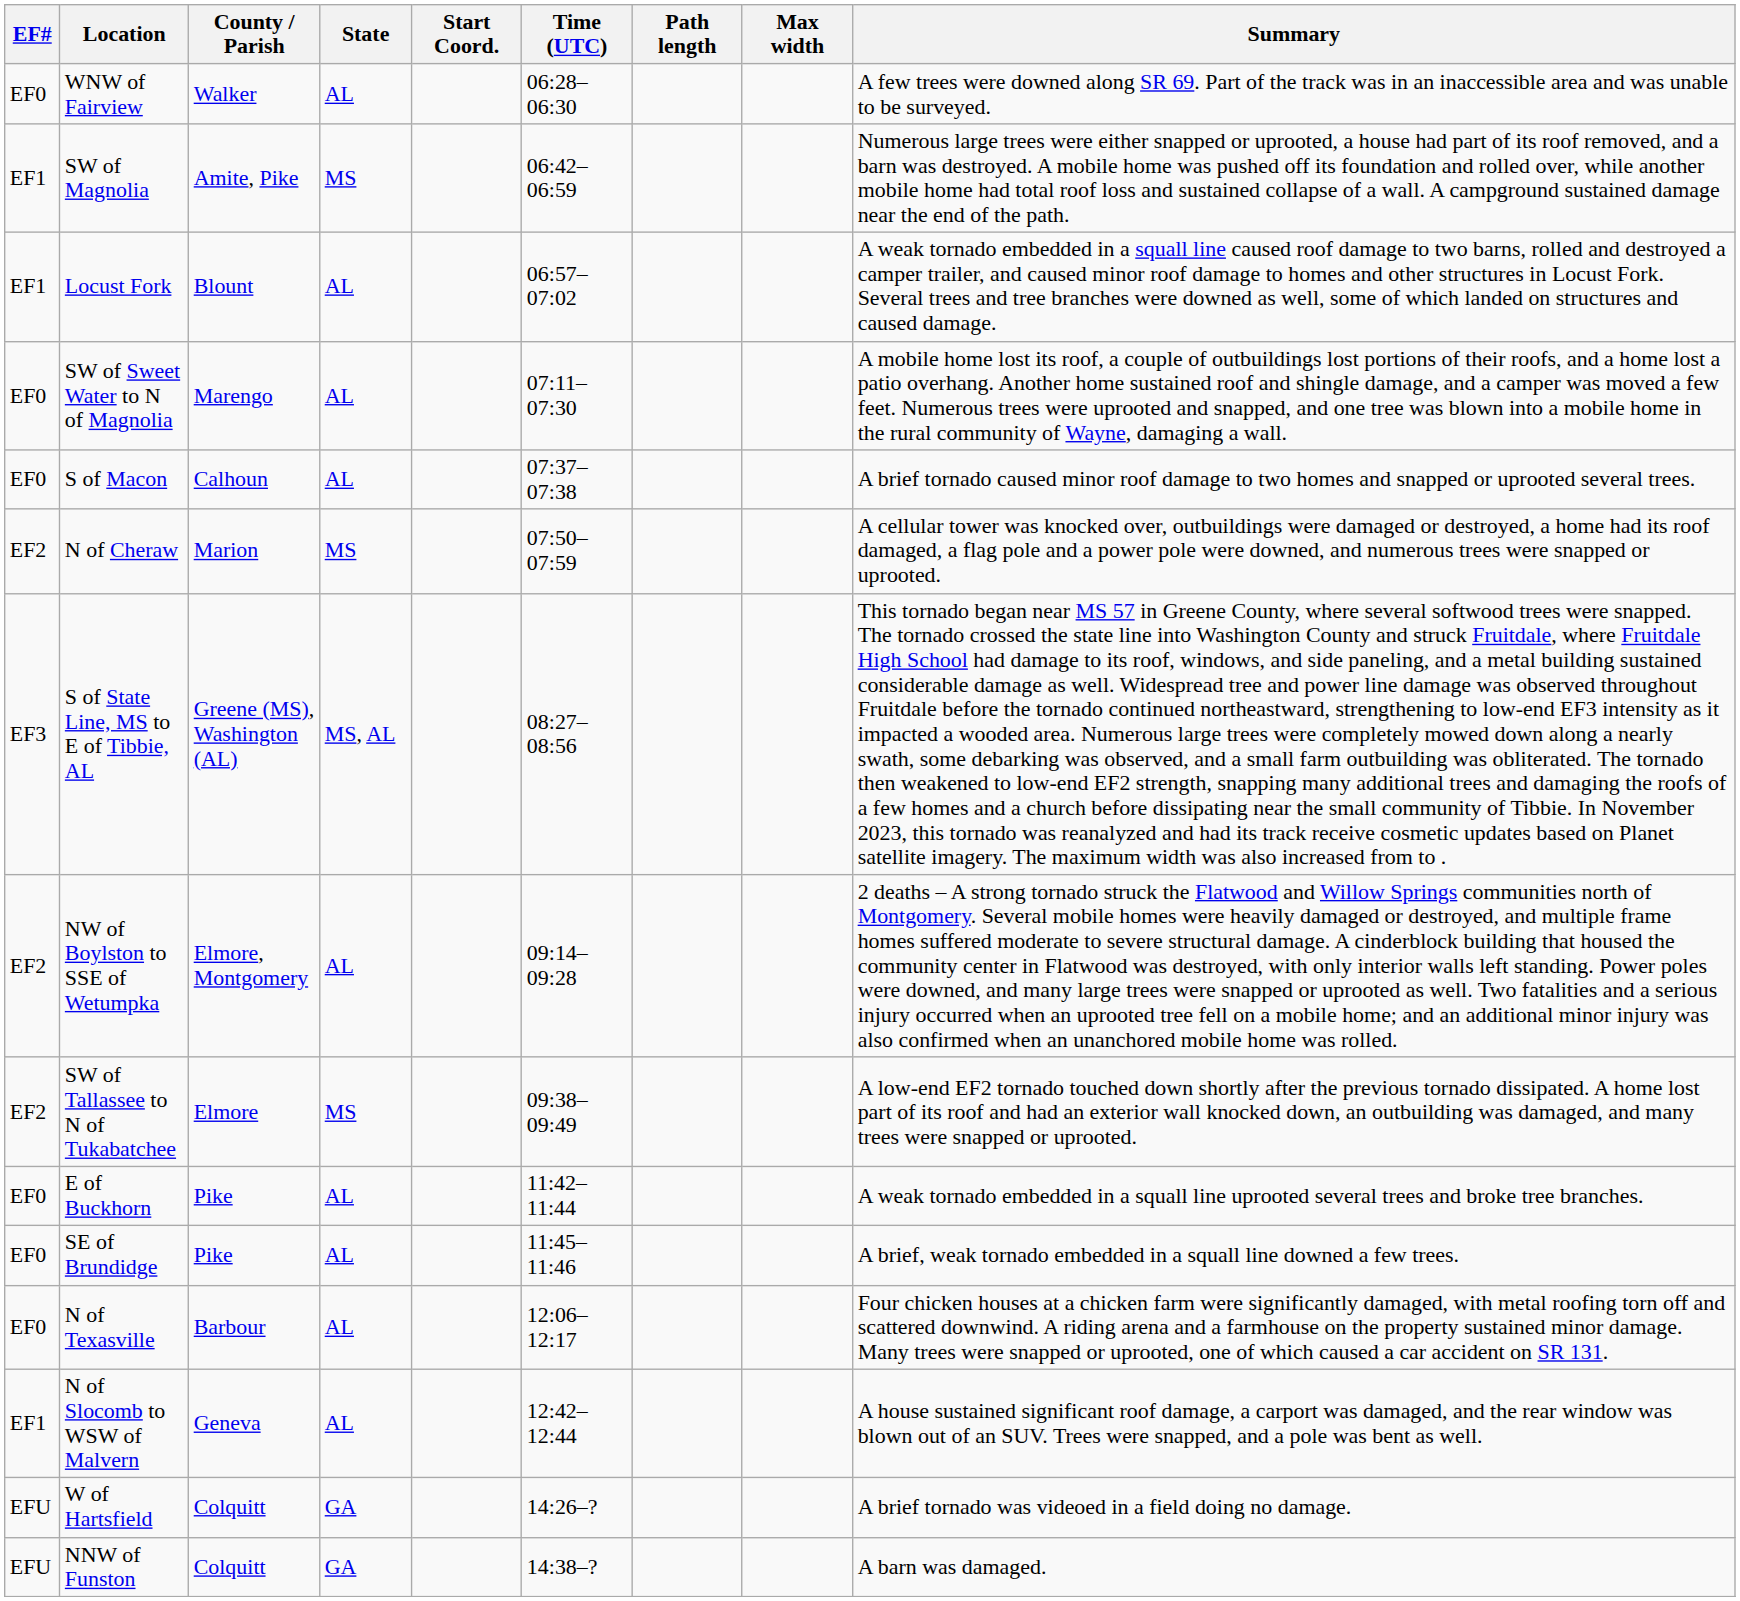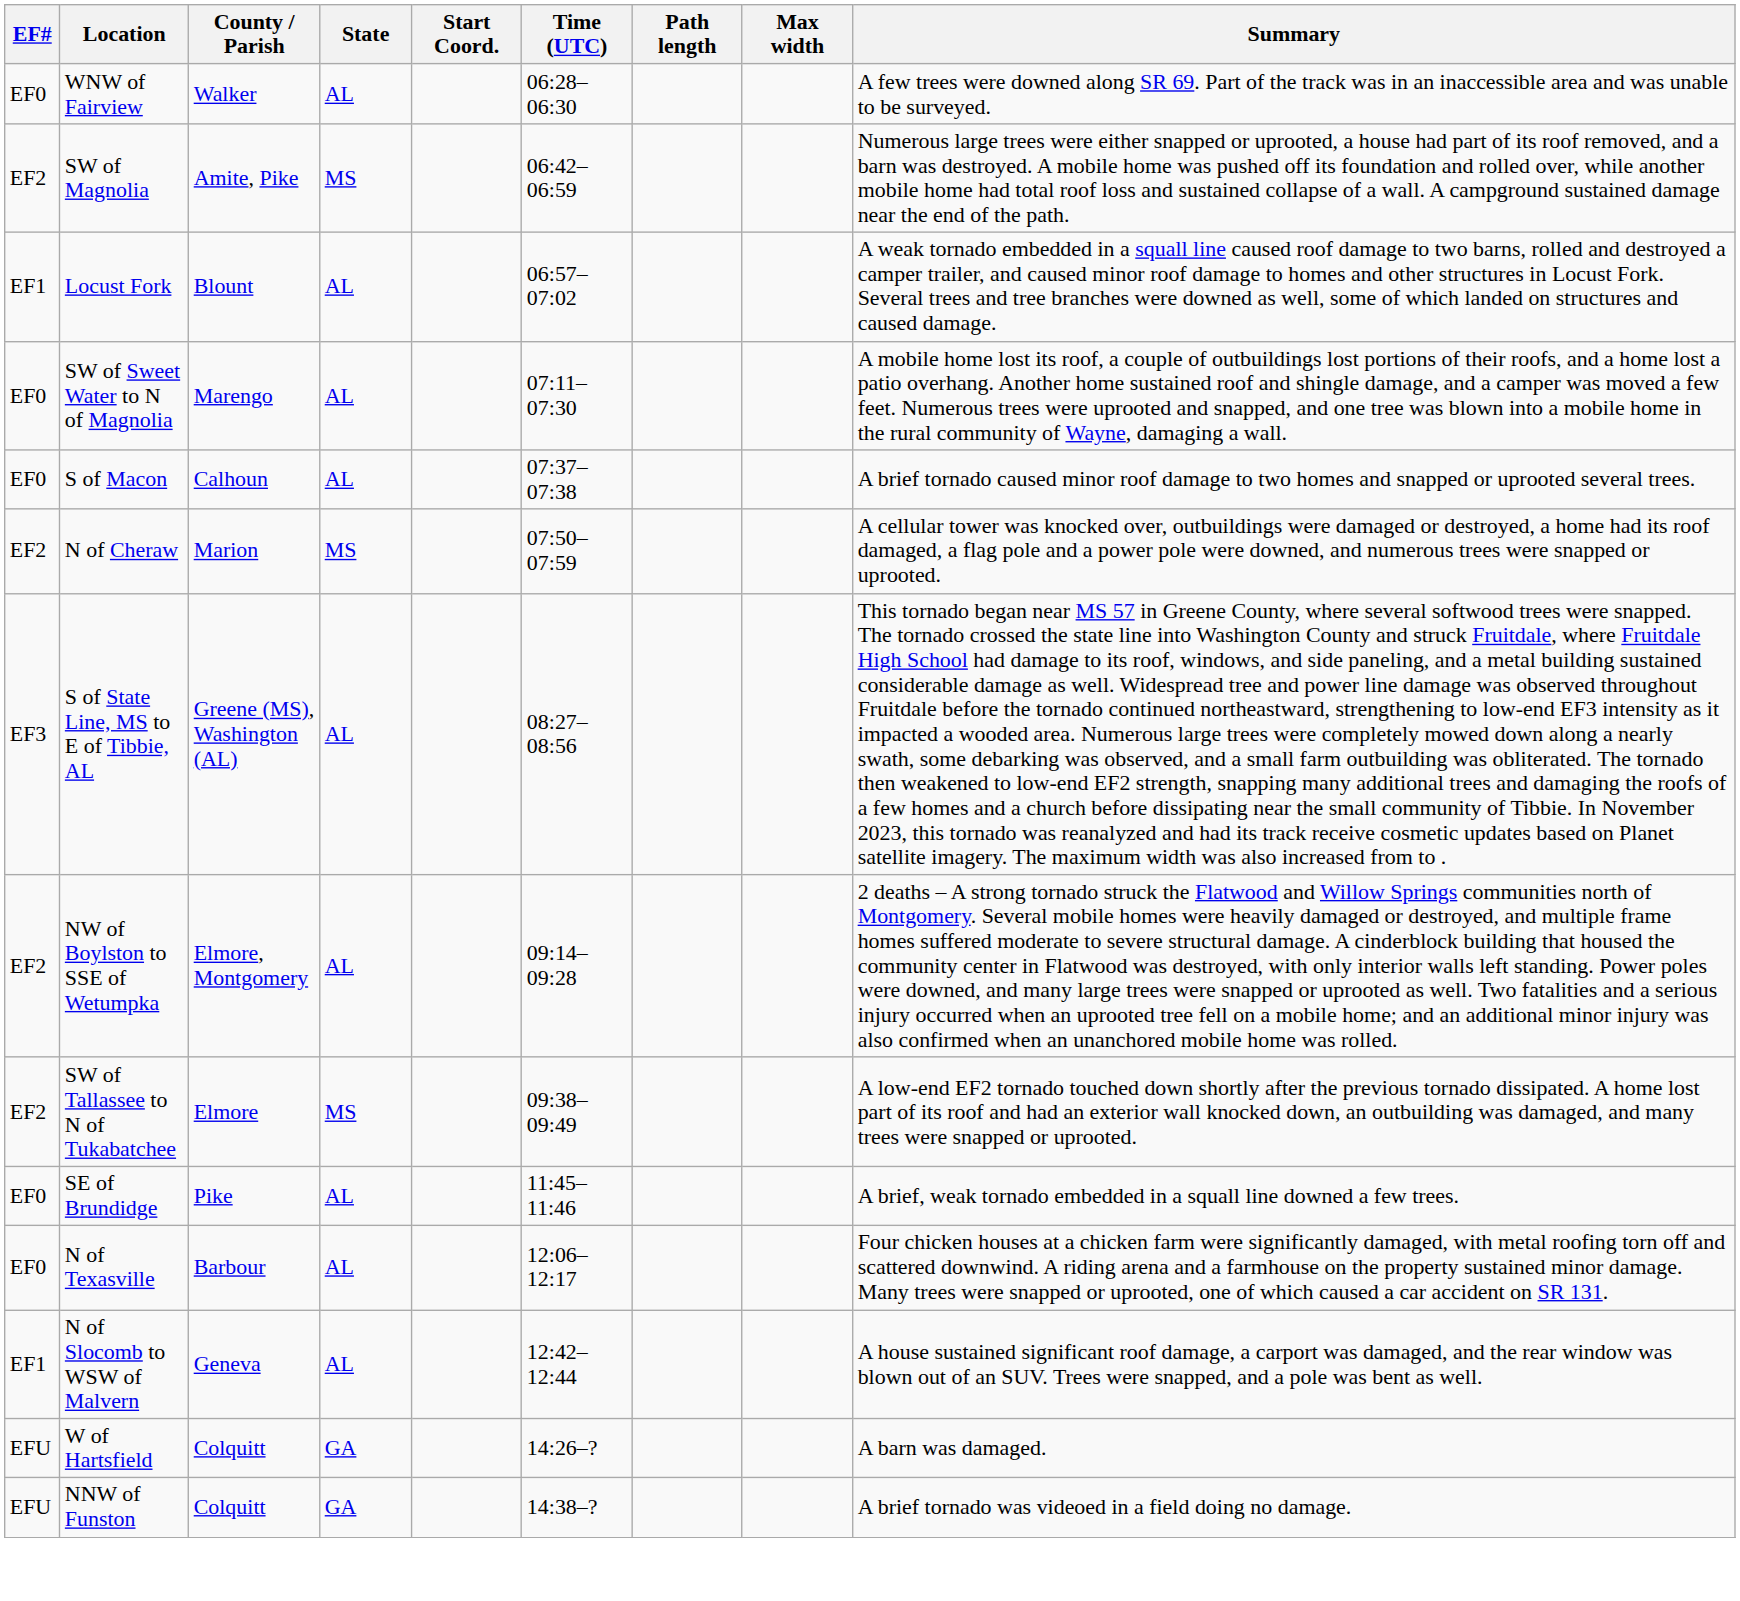(28, 177) EF1 -> (28, 177) EF2
(360, 733) MS, AL -> (339, 733) AL
- row: (108, 1195)
(1104, 1507) A brief tornado was videoed in a field doing no damage. -> (952, 1447) A barn was damaged.
(952, 1566) A barn was damaged. -> (1104, 1507) A brief tornado was videoed in a field doing no damage.
